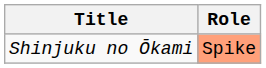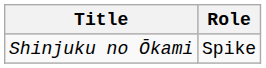(229, 49) lightsalmon background -> (229, 49) no background
